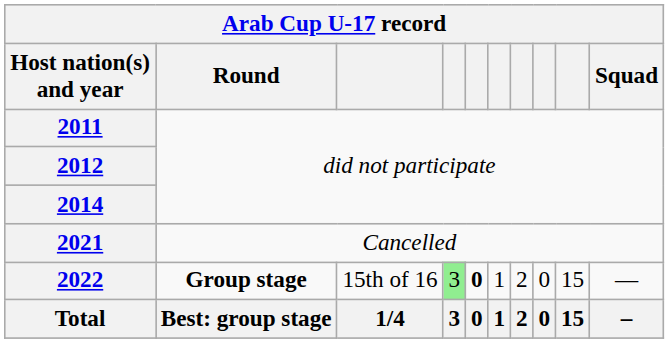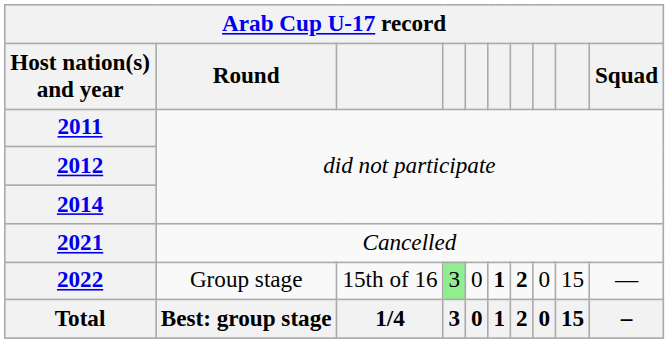(246, 280) bold -> (246, 280) normal
(477, 280) bold -> (477, 280) normal
(499, 280) normal -> (499, 280) bold
(522, 280) normal -> (522, 280) bold
